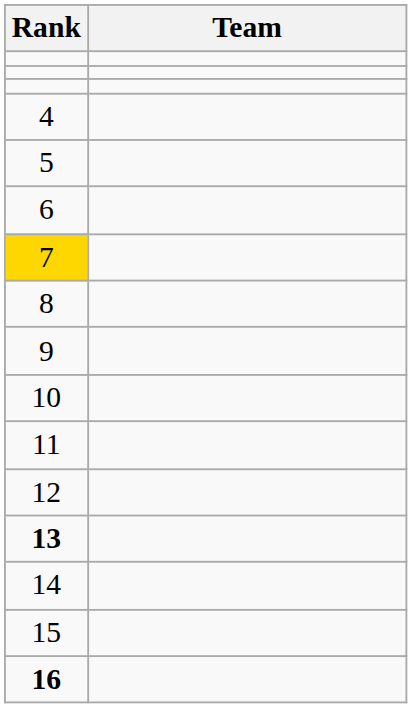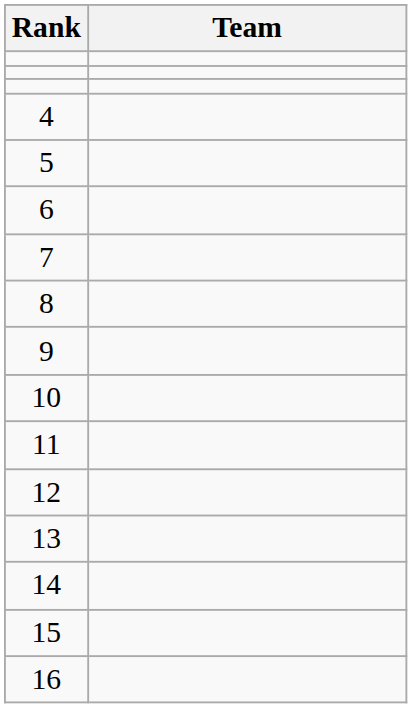(46, 256) gold background -> (46, 256) no background
(46, 538) bold -> (46, 538) normal
(46, 679) bold -> (46, 679) normal
